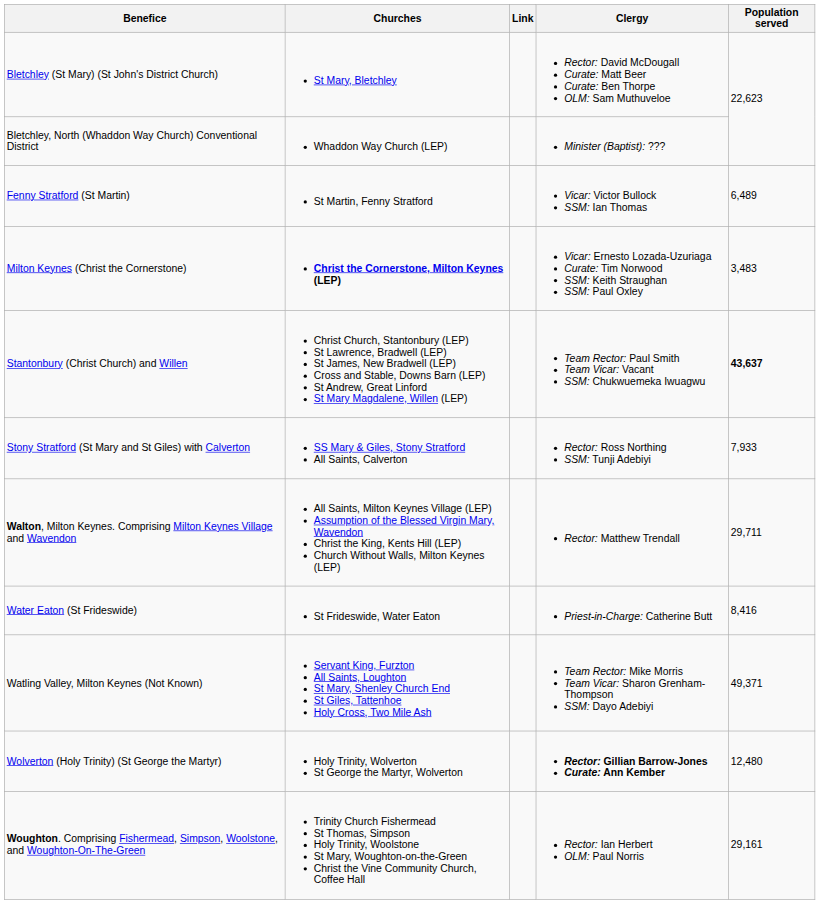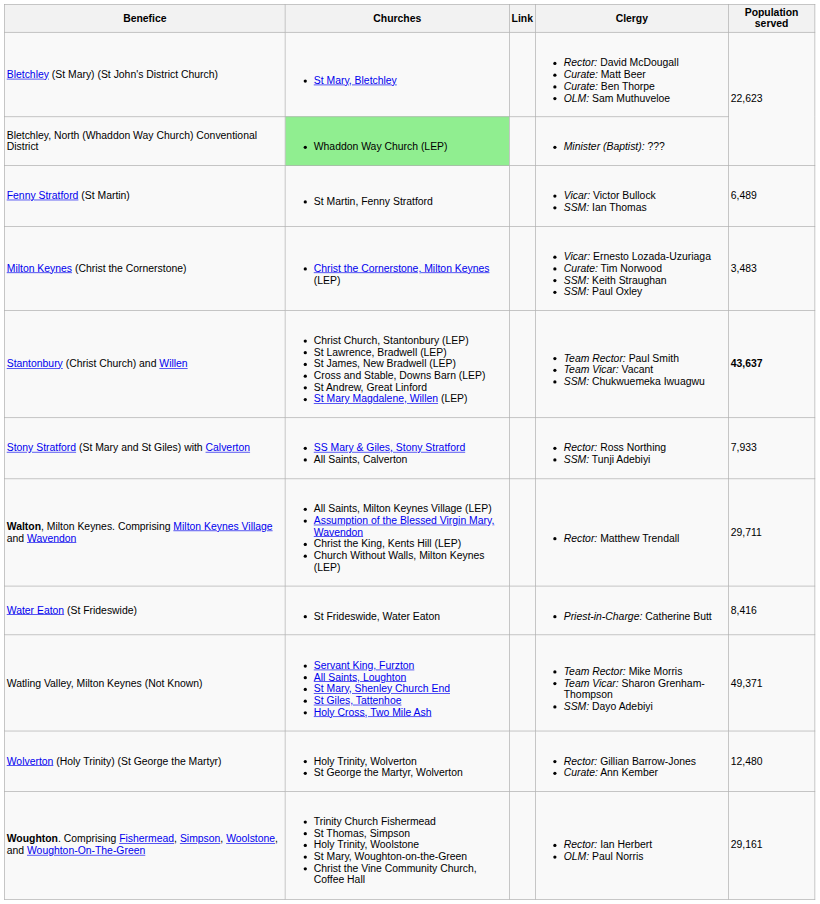(398, 147) no background -> (397, 147) lightgreen background
(398, 274) bold -> (397, 274) normal
(632, 767) bold -> (632, 767) normal
